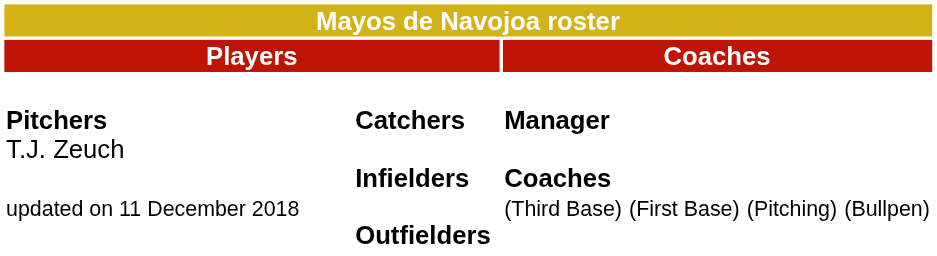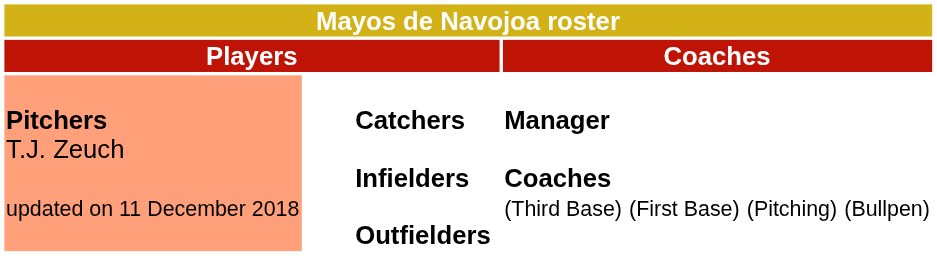(153, 163) no background -> (153, 163) lightsalmon background
